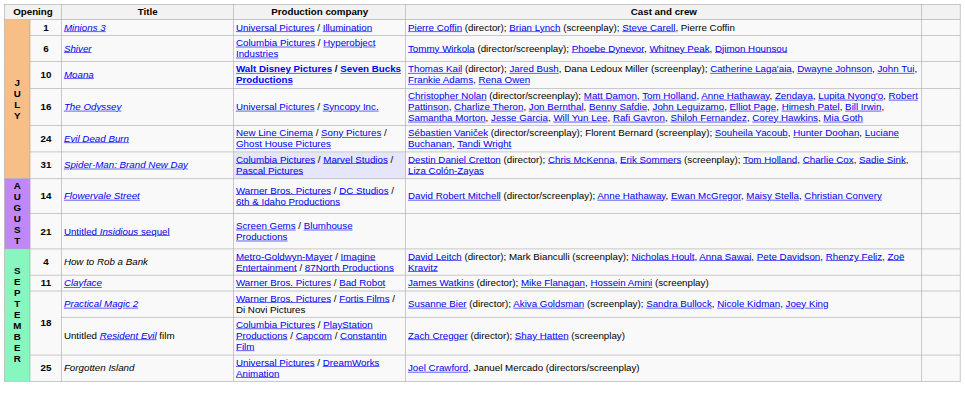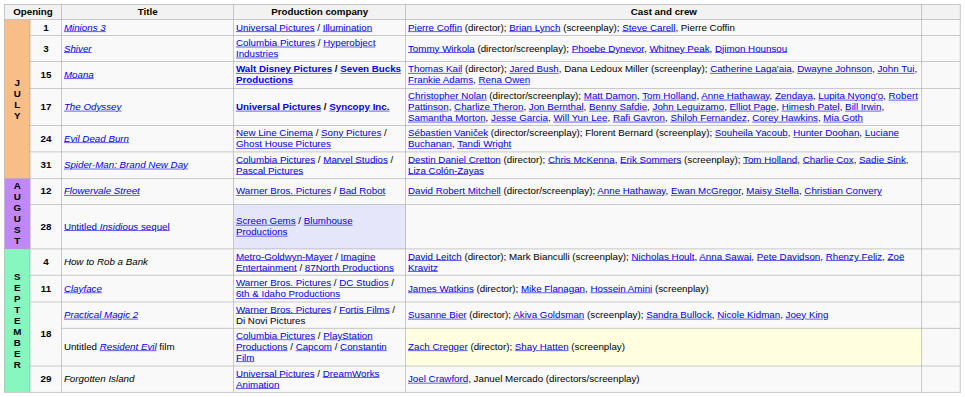(46, 48) 6 -> (46, 48) 3
(46, 75) 10 -> (46, 75) 15
(46, 107) 16 -> (46, 107) 17
(307, 107) normal -> (313, 107) bold
(315, 165) lavender background -> (315, 165) no background
(46, 196) 14 -> (46, 191) 12
(315, 196) Warner Bros. Pictures / DC Studios / 6th & Idaho Productions -> (311, 191) Warner Bros. Pictures / Bad Robot
(46, 231) 21 -> (46, 226) 28
(294, 231) no background -> (294, 226) lavender background
(311, 283) Warner Bros. Pictures / Bad Robot -> (315, 288) Warner Bros. Pictures / DC Studios / 6th & Idaho Productions
(516, 336) no background -> (516, 347) lightyellow background
(46, 368) 25 -> (46, 379) 29
